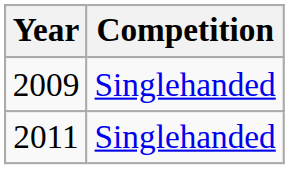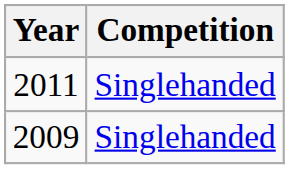rows swapped: (46, 83) <-> (46, 136)
